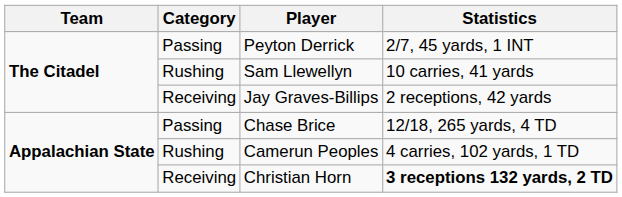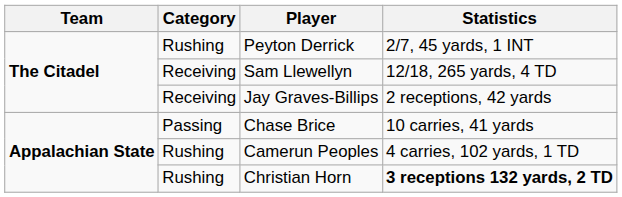(192, 45) Passing -> (193, 45) Rushing
(193, 71) Rushing -> (199, 71) Receiving
(460, 71) 10 carries, 41 yards -> (471, 71) 12/18, 265 yards, 4 TD
(471, 125) 12/18, 265 yards, 4 TD -> (460, 125) 10 carries, 41 yards
(199, 178) Receiving -> (193, 178) Rushing
